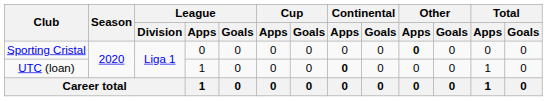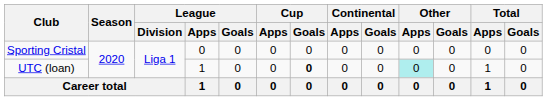(416, 50) bold -> (416, 50) normal
(309, 68) normal -> (309, 68) bold
(345, 68) bold -> (345, 68) normal
(416, 68) no background -> (416, 68) paleturquoise background
